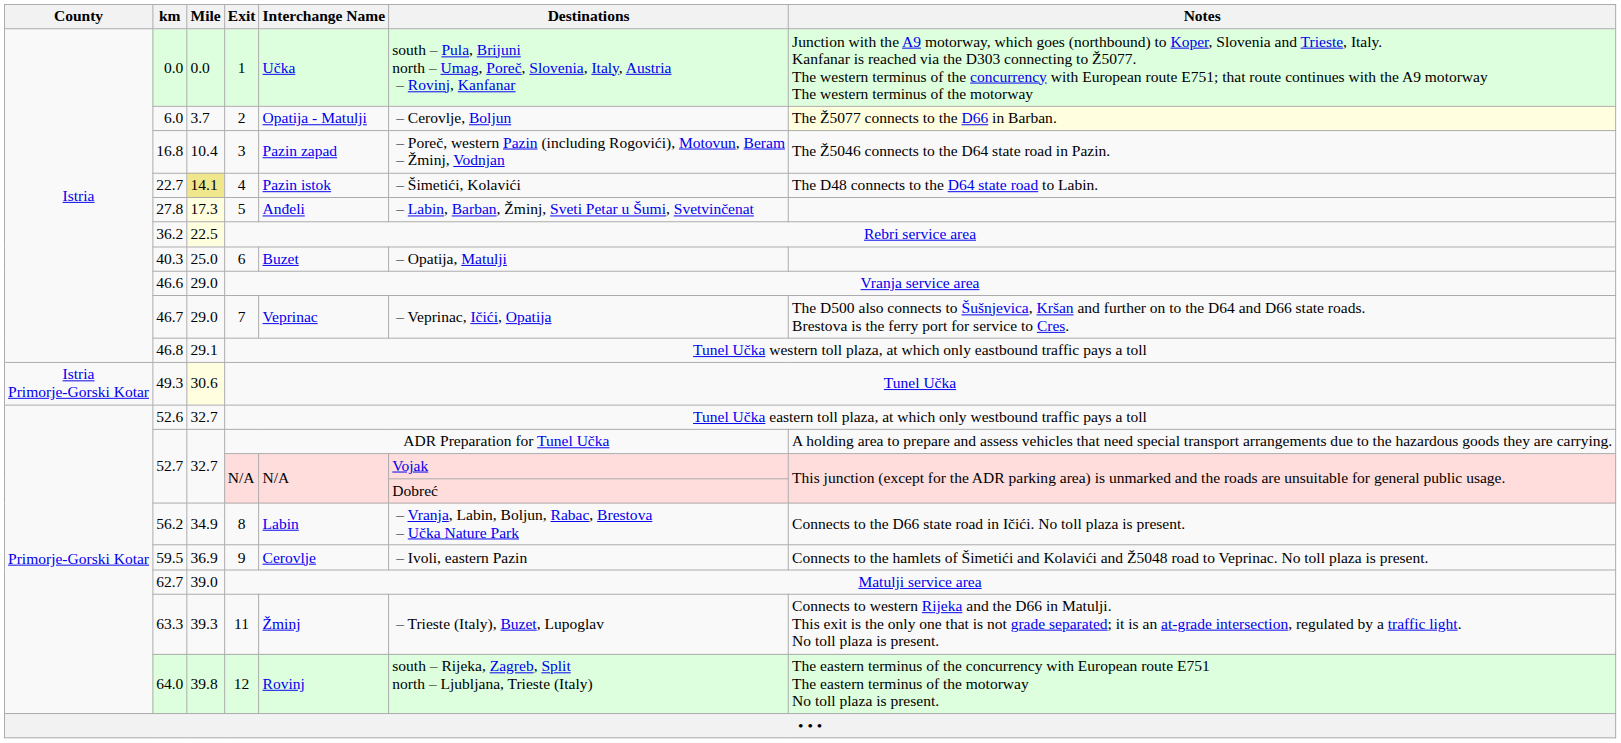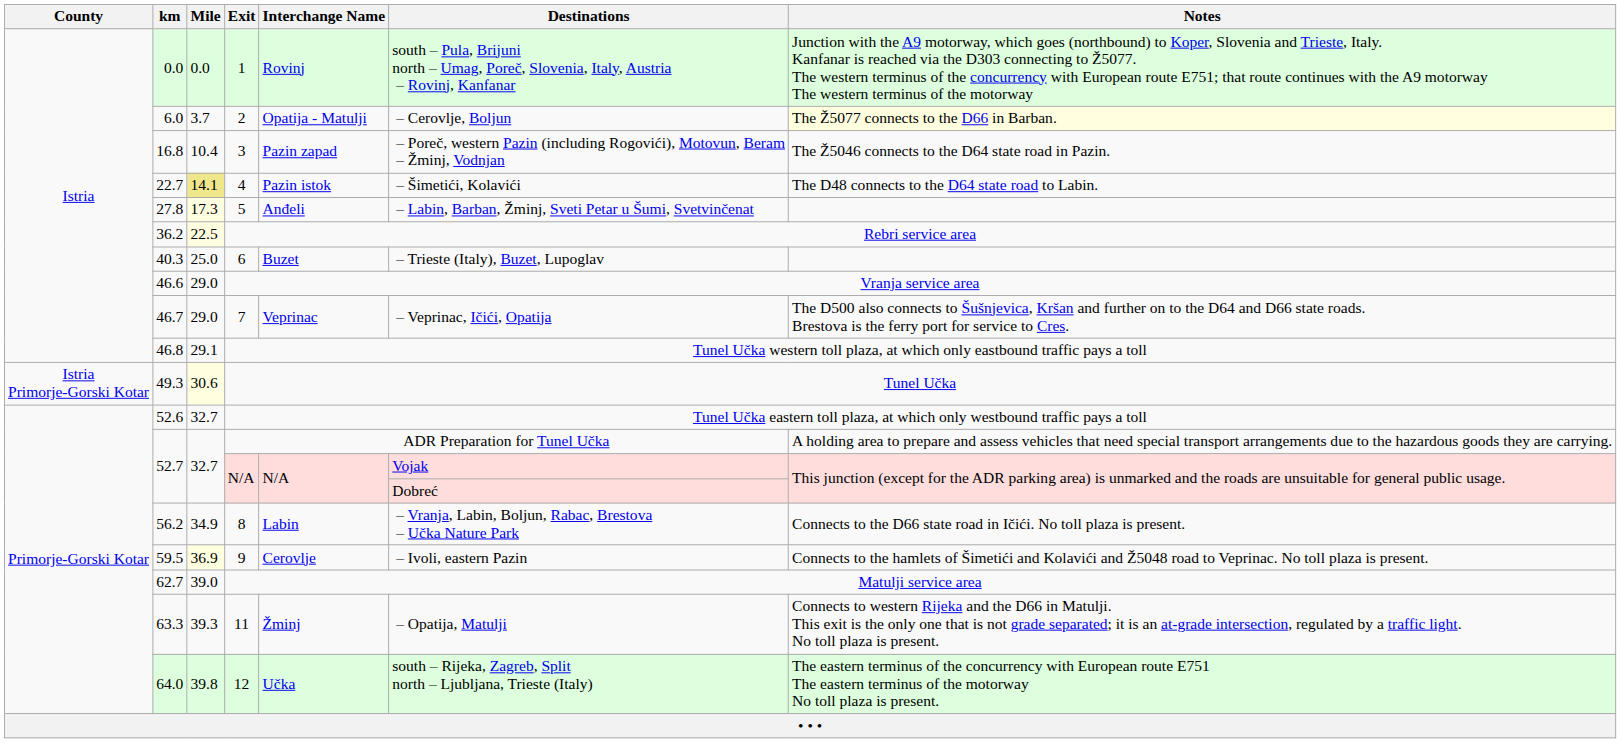(279, 67) Učka -> (284, 67) Rovinj
(450, 258) – Opatija, Matulji -> (498, 258) – Trieste (Italy), Buzet, Lupoglav
(204, 557) no background -> (204, 557) lightyellow background
(498, 624) – Trieste (Italy), Buzet, Lupoglav -> (450, 624) – Opatija, Matulji
(284, 683) Rovinj -> (279, 683) Učka
